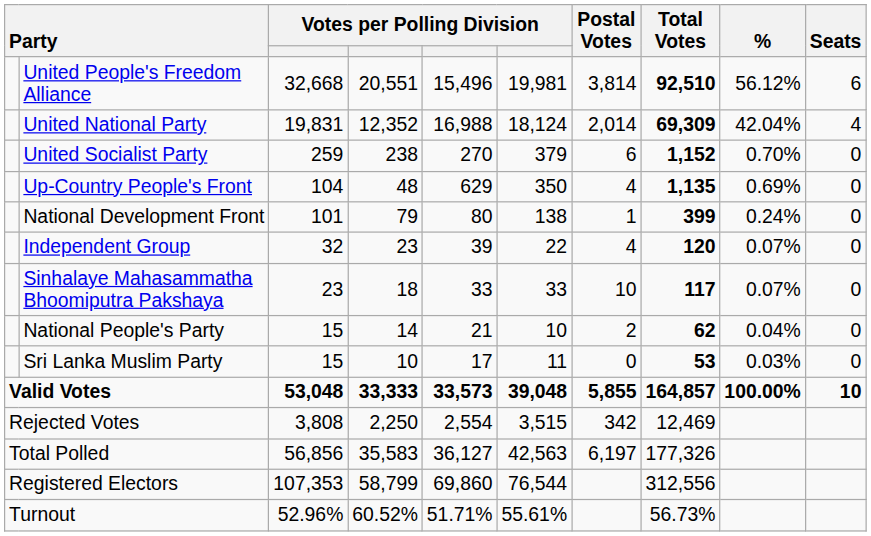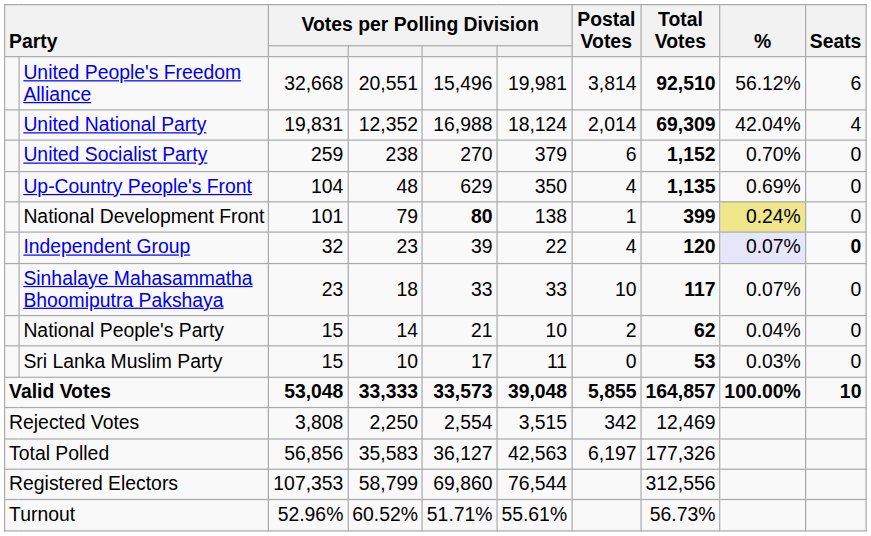(482, 216) normal -> (482, 216) bold
(773, 216) no background -> (773, 216) khaki background
(773, 247) no background -> (773, 247) lavender background
(856, 247) normal -> (856, 247) bold
